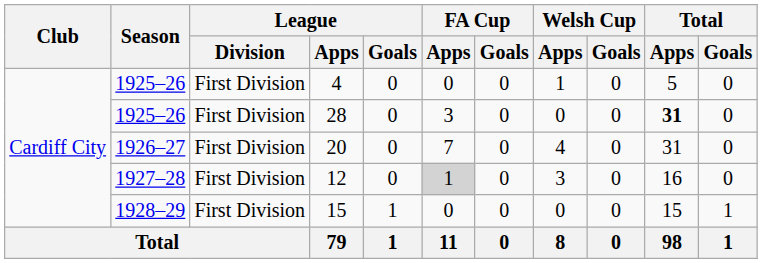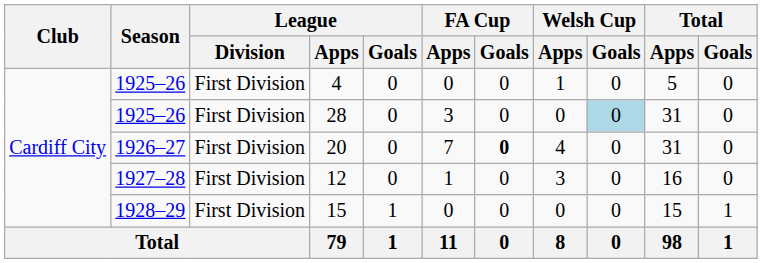(616, 115) no background -> (616, 115) lightblue background
(672, 115) bold -> (672, 115) normal
(504, 147) normal -> (504, 147) bold
(448, 178) lightgrey background -> (448, 178) no background
